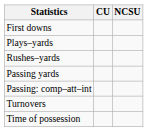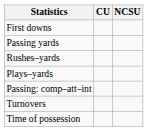rows swapped: (30, 43) <-> (33, 73)
